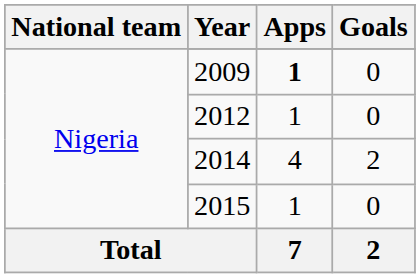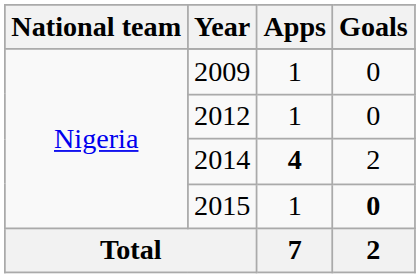(295, 71) bold -> (295, 71) normal
(295, 160) normal -> (295, 160) bold
(373, 205) normal -> (373, 205) bold
